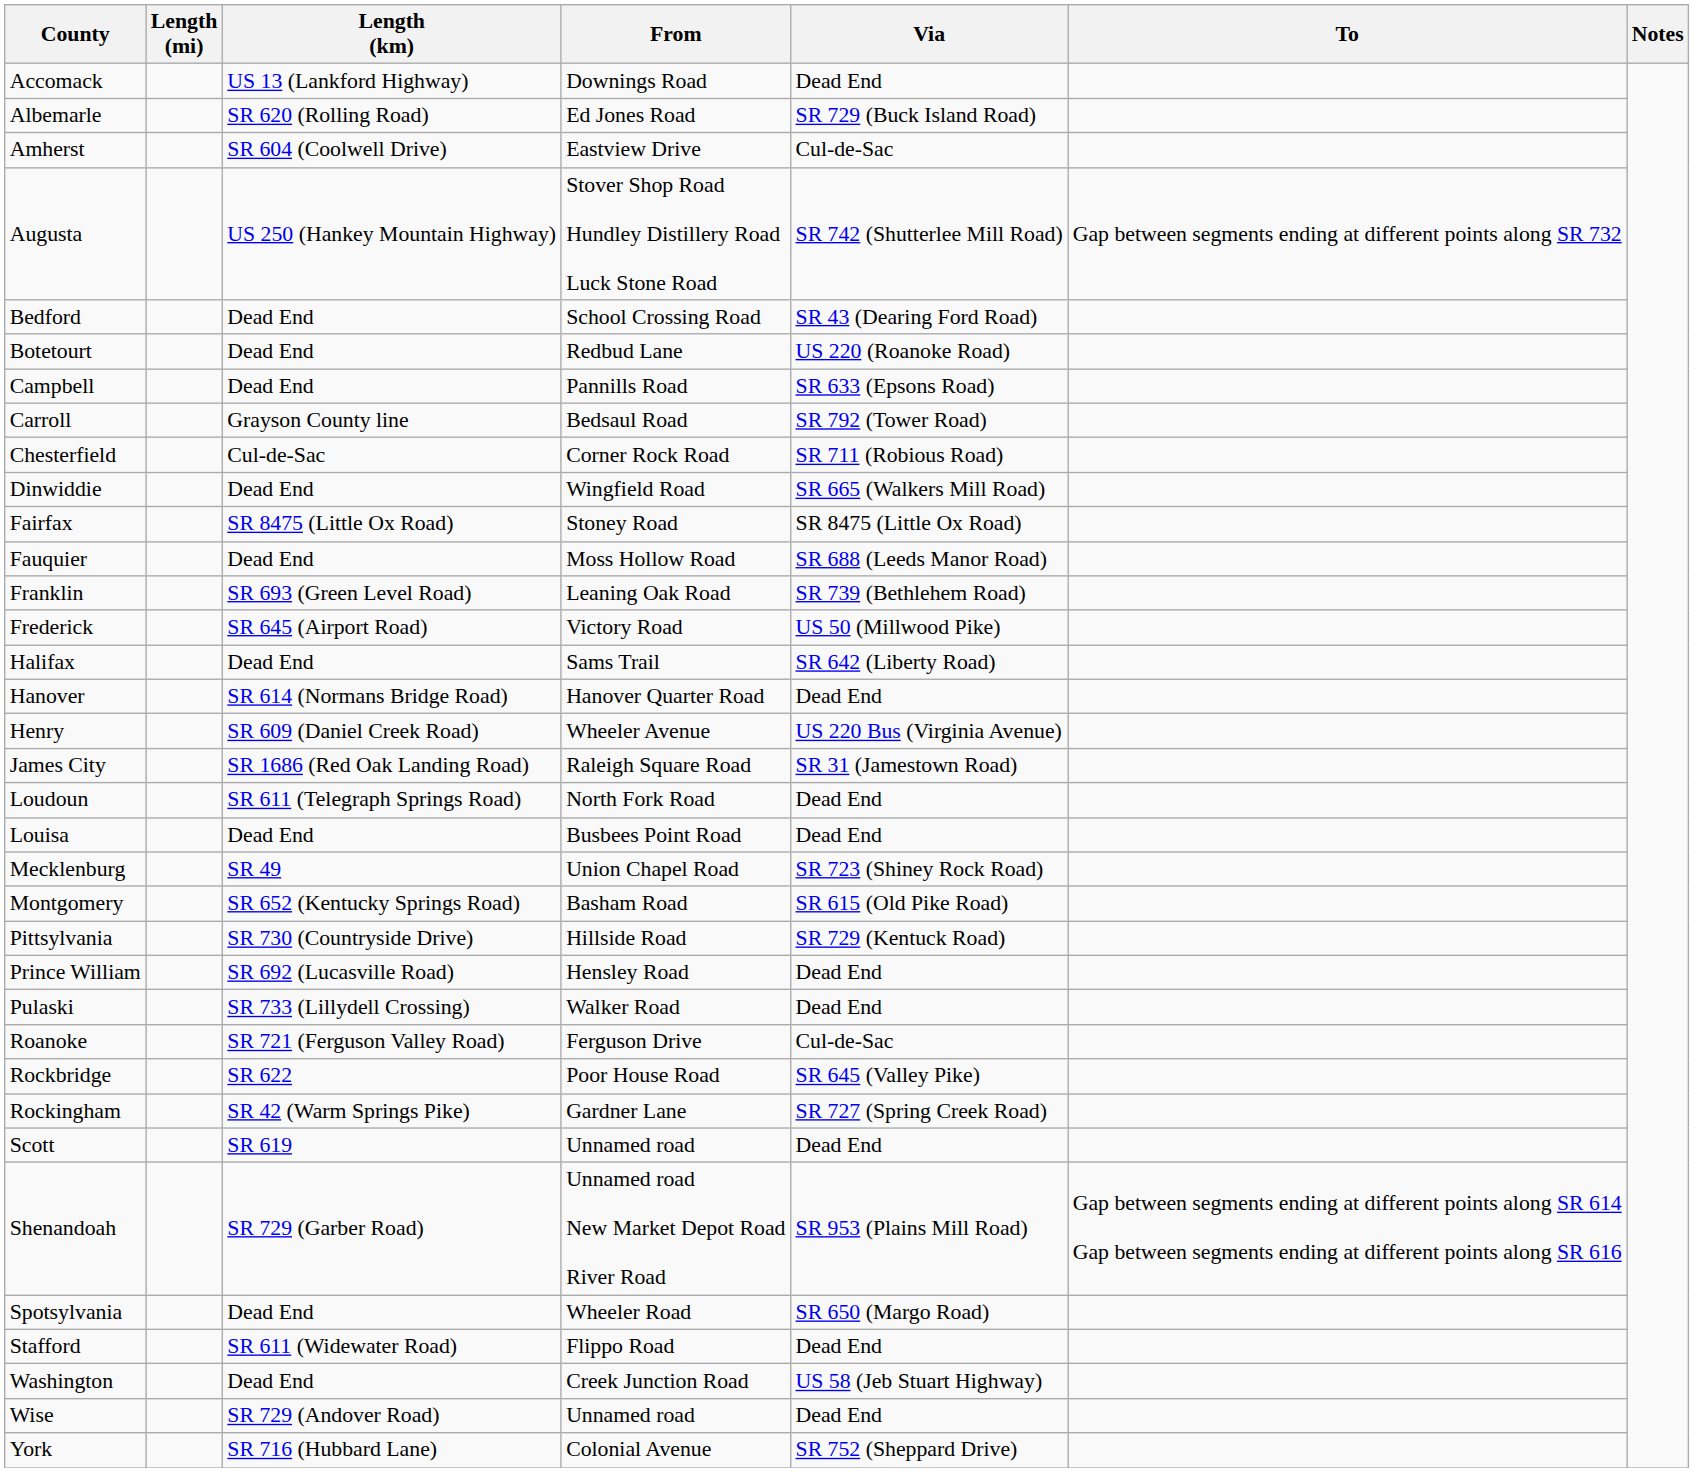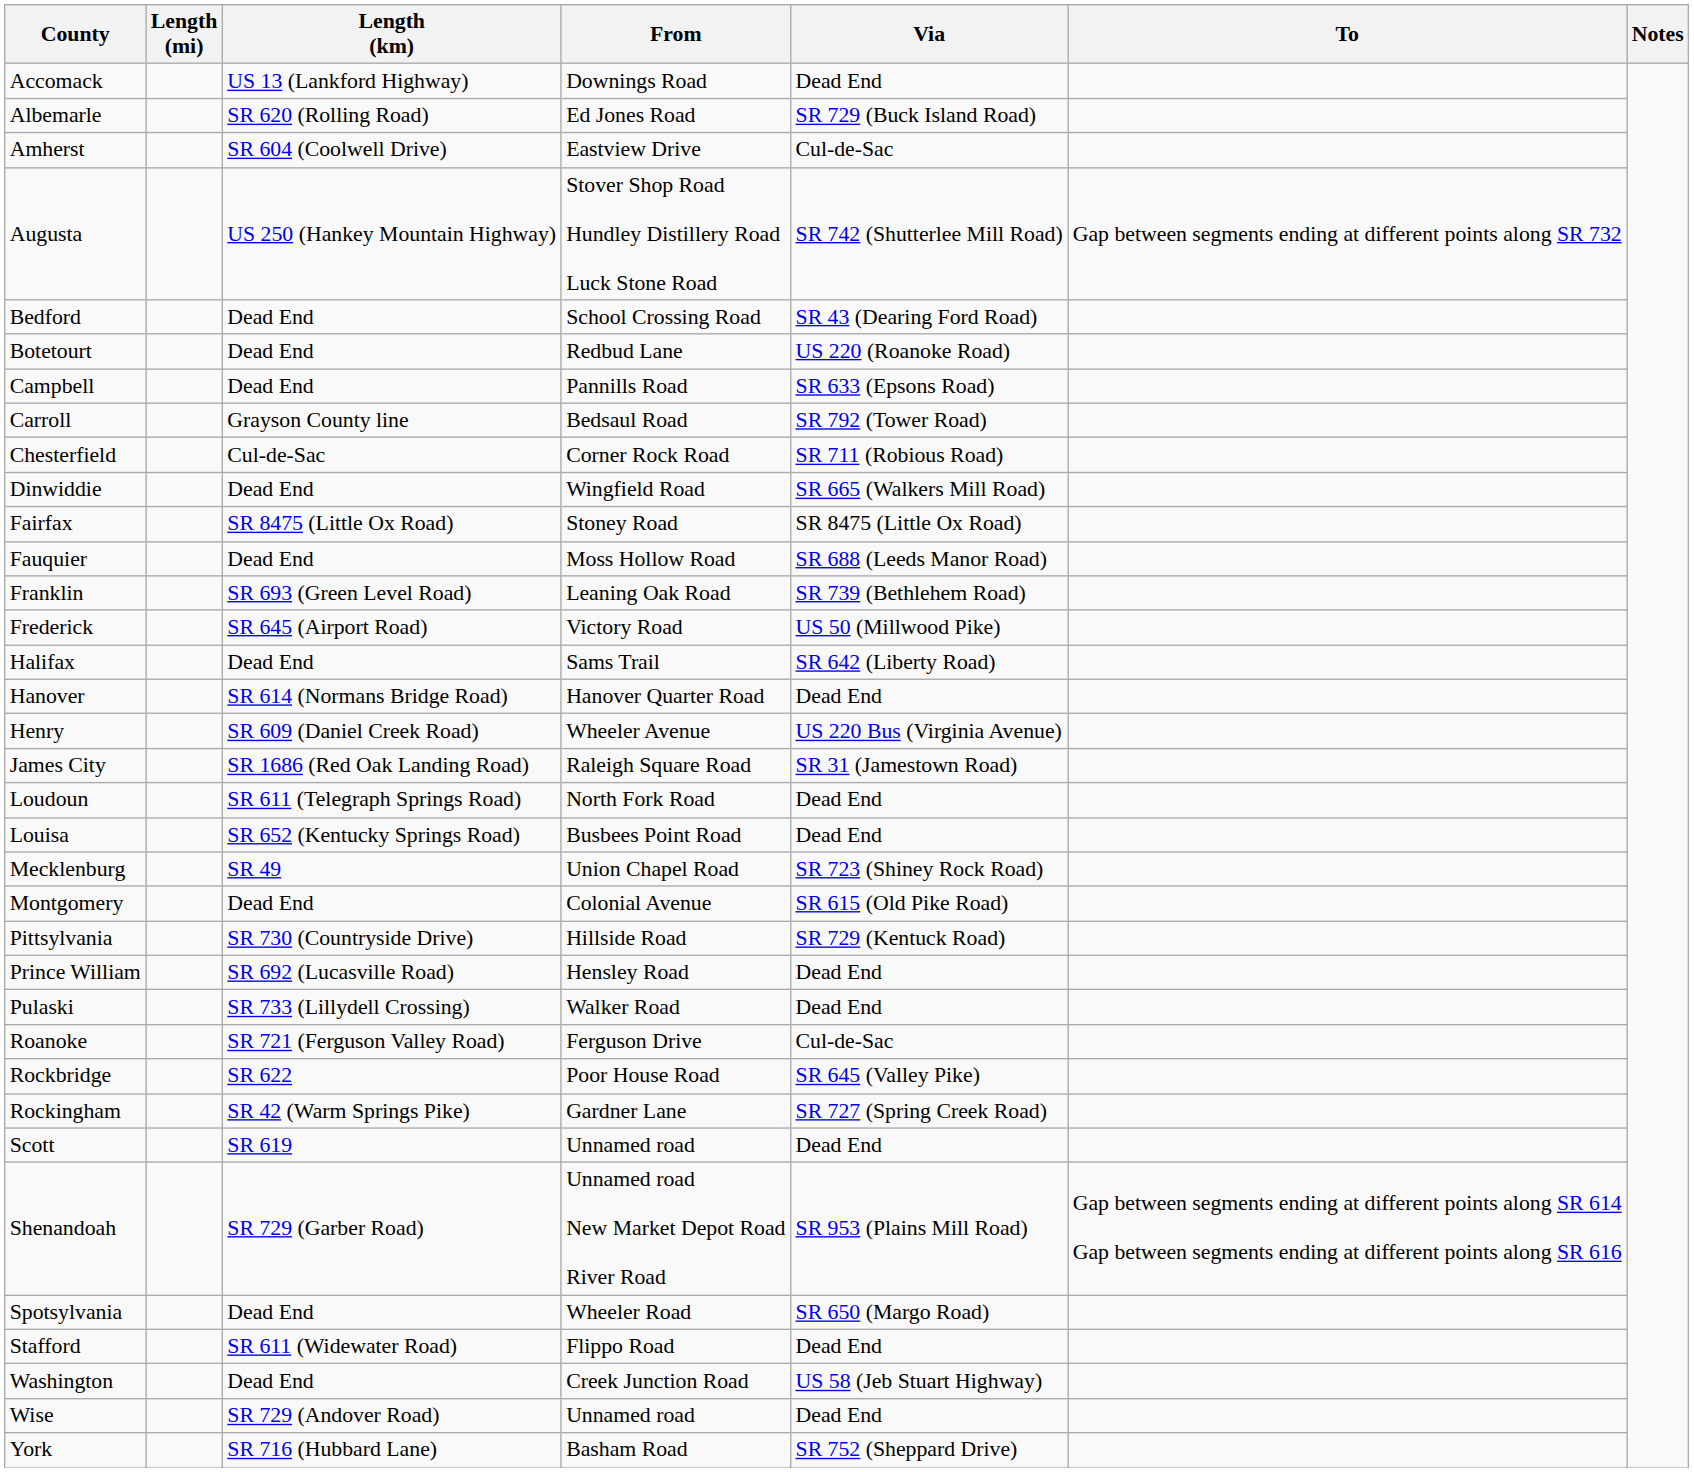(271, 834) Dead End -> (374, 834) SR 652 (Kentucky Springs Road)
(374, 903) SR 652 (Kentucky Springs Road) -> (271, 903) Dead End
(627, 903) Basham Road -> (639, 903) Colonial Avenue
(639, 1449) Colonial Avenue -> (627, 1449) Basham Road
